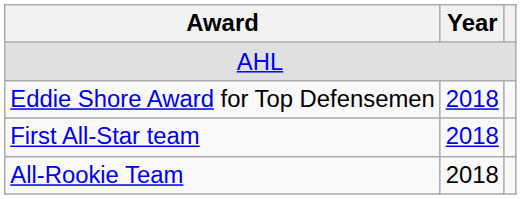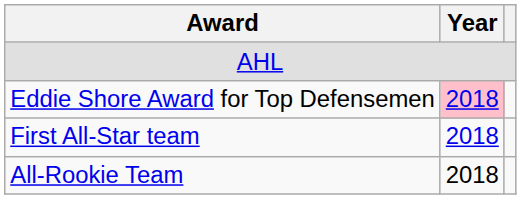(472, 99) no background -> (472, 99) pink background
